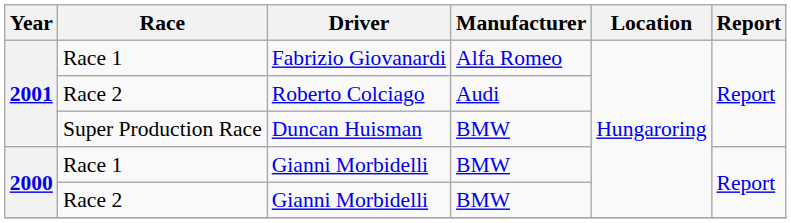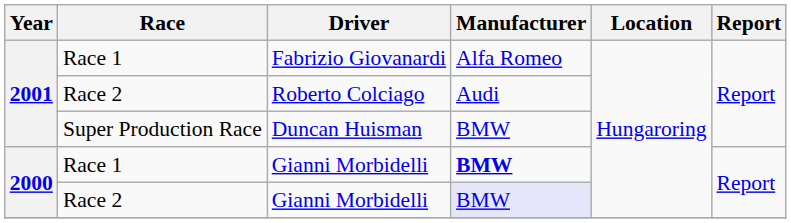(483, 164) normal -> (484, 164) bold
(483, 200) no background -> (483, 200) lavender background
